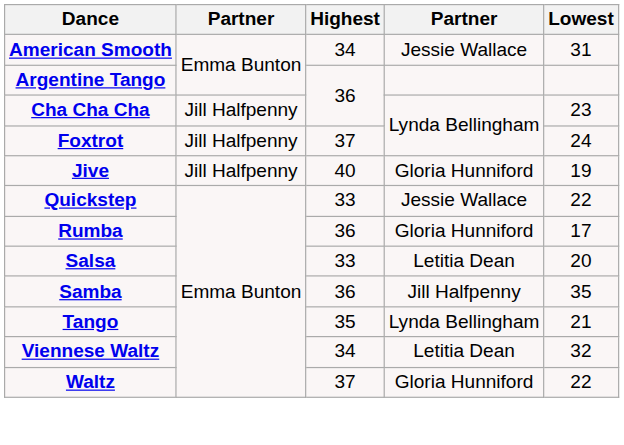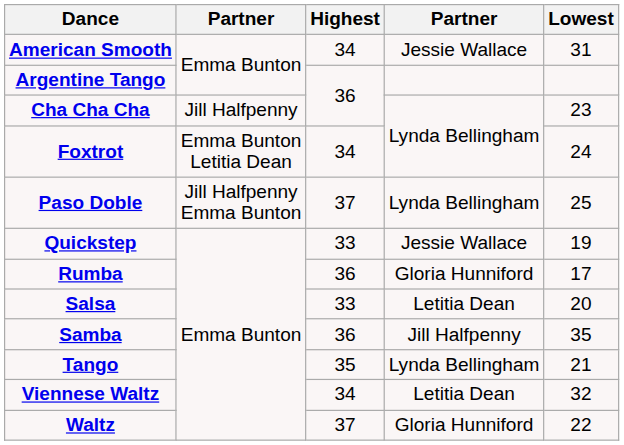(241, 140) Jill Halfpenny -> (241, 151) Emma Bunton Letitia Dean
(345, 140) 37 -> (345, 151) 34
- row: (90, 170)
+ row: (90, 202)
(581, 200) 22 -> (581, 243) 19
